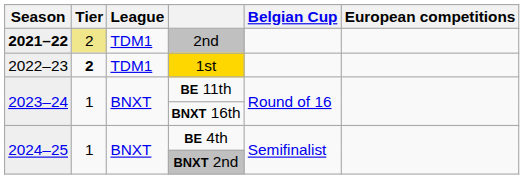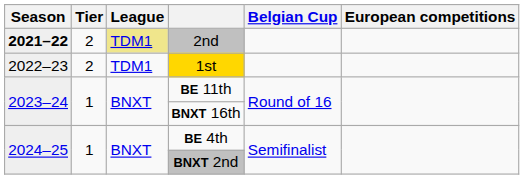(89, 40) khaki background -> (89, 40) no background
(131, 40) no background -> (131, 40) khaki background
(89, 65) bold -> (89, 65) normal
